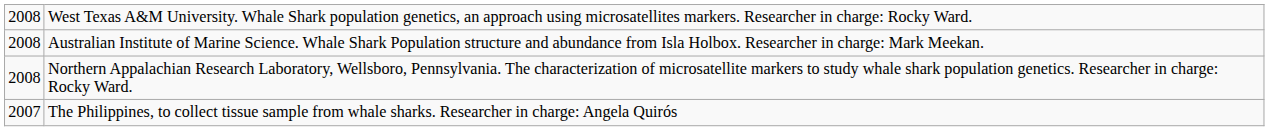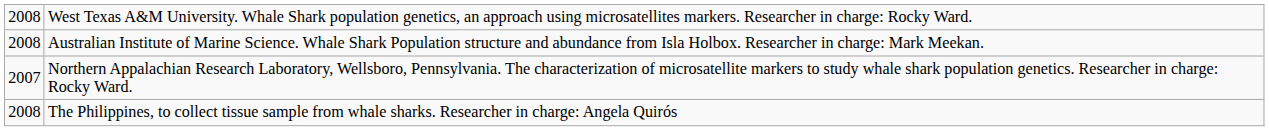(24, 77) 2008 -> (24, 77) 2007
(24, 112) 2007 -> (24, 112) 2008
